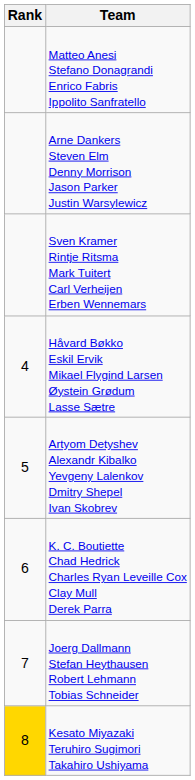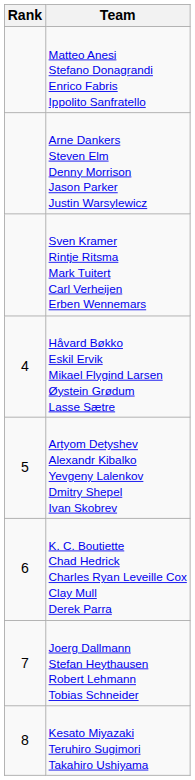(25, 740) gold background -> (25, 740) no background
